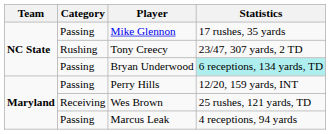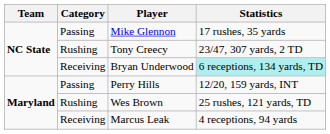(77, 66) Passing -> (83, 66) Receiving
(83, 102) Receiving -> (79, 102) Rushing
(77, 120) Passing -> (83, 120) Receiving
